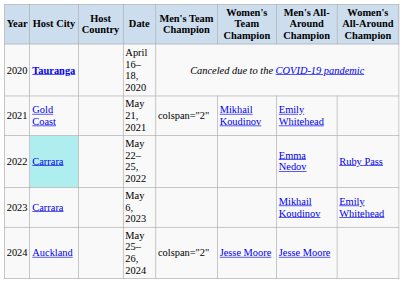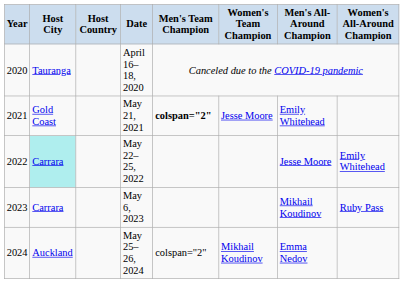(54, 70) bold -> (52, 70) normal
(184, 115) normal -> (183, 115) bold
(240, 115) Mikhail Koudinov -> (247, 115) Jesse Moore
(293, 161) Emma Nedov -> (306, 161) Jesse Moore
(361, 161) Ruby Pass -> (362, 161) Emily Whitehead
(362, 207) Emily Whitehead -> (362, 207) Ruby Pass
(246, 253) Jesse Moore -> (242, 253) Mikhail Koudinov
(305, 253) Jesse Moore -> (294, 253) Emma Nedov
